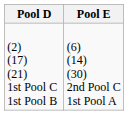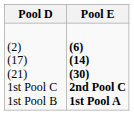(94, 73) normal -> (98, 73) bold
